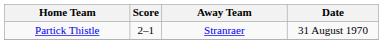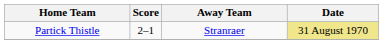(333, 30) no background -> (333, 30) khaki background
